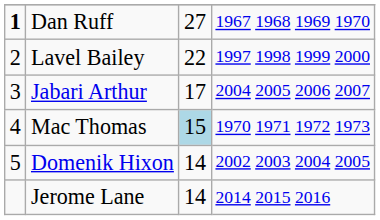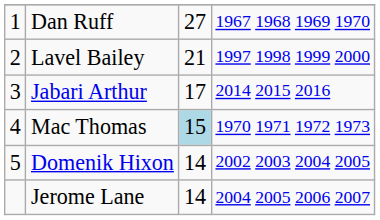(15, 22) bold -> (15, 22) normal
(195, 57) 22 -> (195, 57) 21
(293, 92) 2004 2005 2006 2007 -> (273, 92) 2014 2015 2016
(273, 197) 2014 2015 2016 -> (293, 197) 2004 2005 2006 2007
